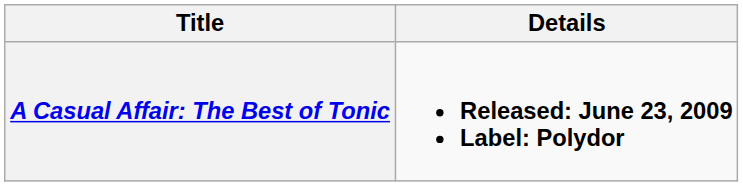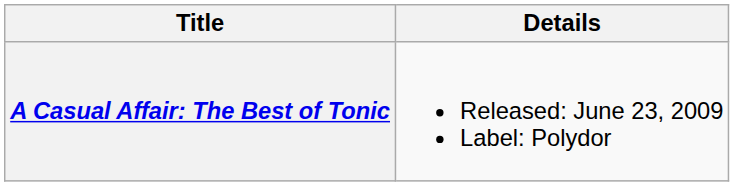(567, 125) bold -> (562, 125) normal
